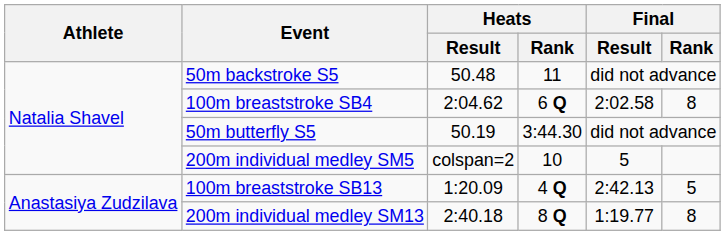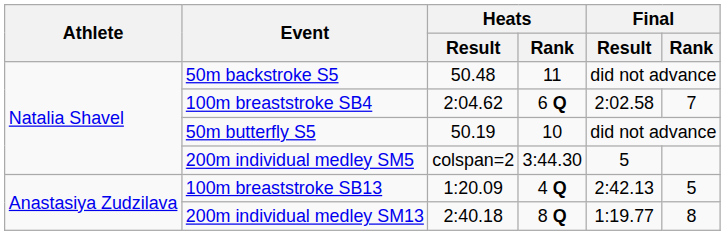(691, 104) 8 -> (691, 104) 7
(552, 132) 3:44.30 -> (552, 132) 10
(552, 160) 10 -> (552, 160) 3:44.30
